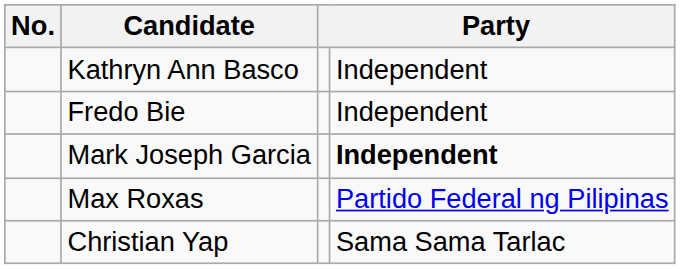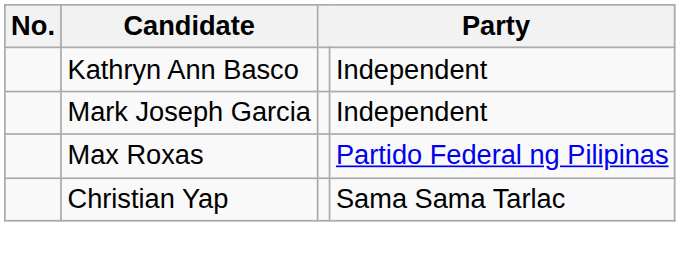- row: (126, 112)
(417, 155) bold -> (412, 112) normal
